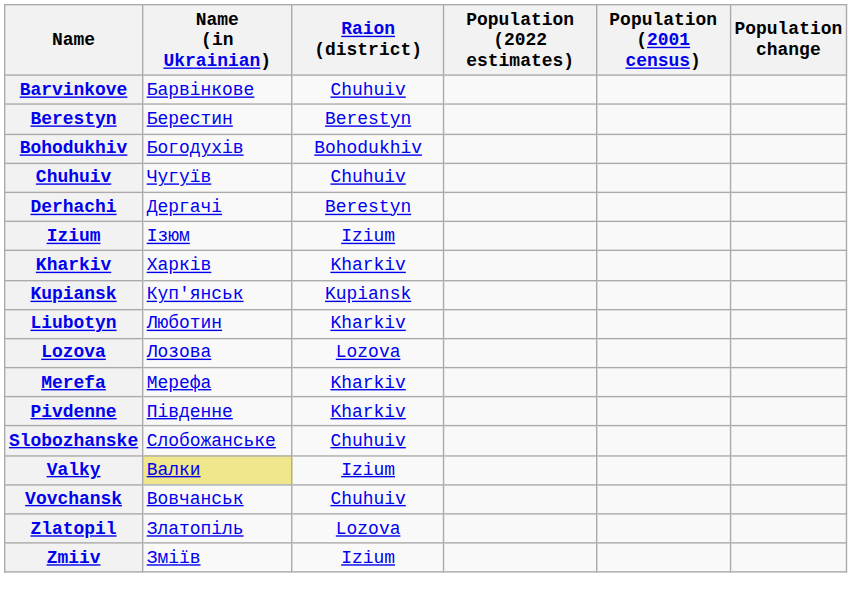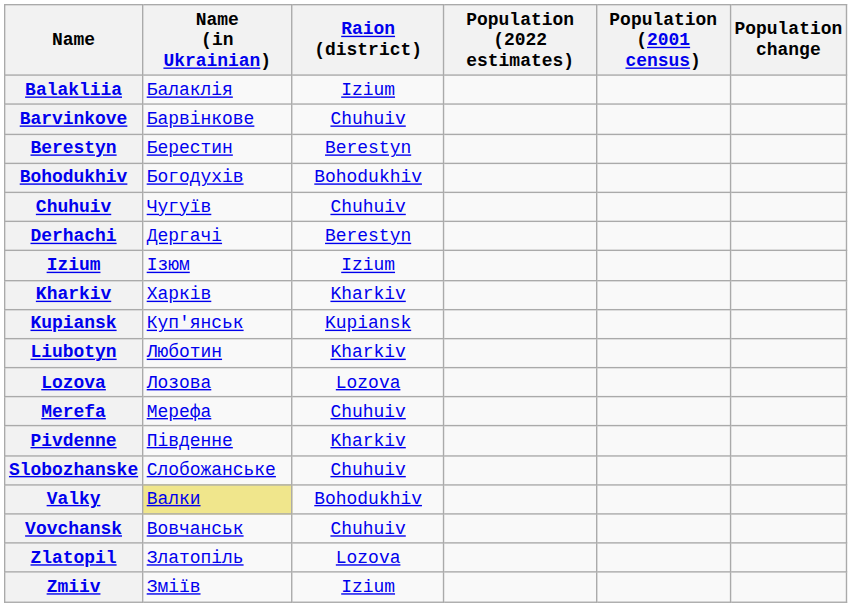+ row: (74, 90)
(368, 382) Kharkiv -> (368, 412) Chuhuiv
(368, 470) Izium -> (368, 499) Bohodukhiv
